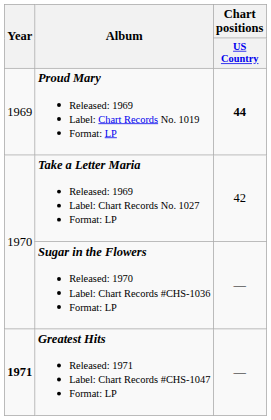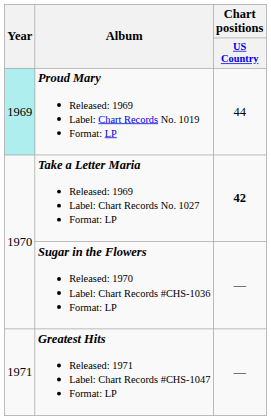(20, 111) no background -> (20, 111) paleturquoise background
(240, 111) bold -> (240, 111) normal
(240, 198) normal -> (240, 198) bold
(20, 372) bold -> (20, 372) normal
